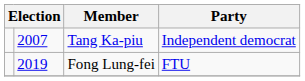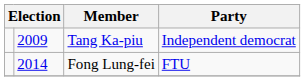(32, 40) 2007 -> (32, 40) 2009
(32, 64) 2019 -> (32, 64) 2014
